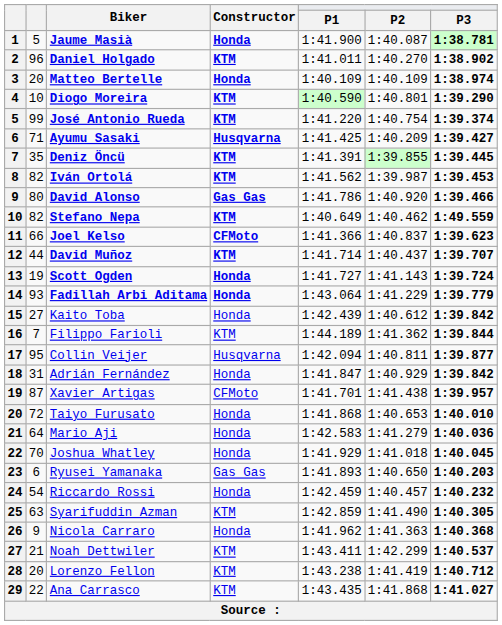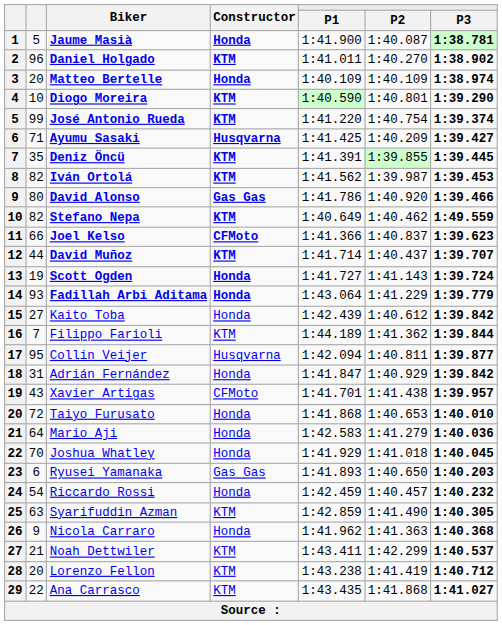(36, 394) 87 -> (36, 394) 43
